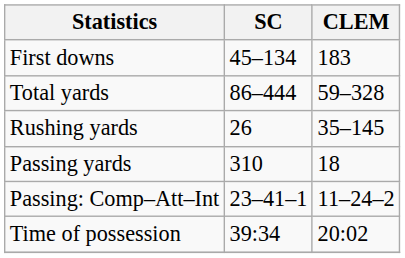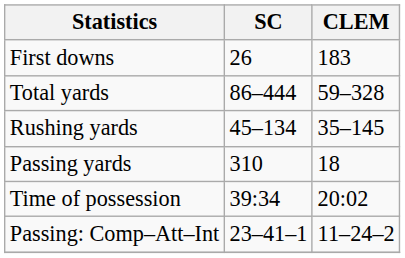(263, 57) 45–134 -> (241, 57) 26
(241, 128) 26 -> (263, 128) 45–134
rows swapped: (115, 198) <-> (95, 234)
